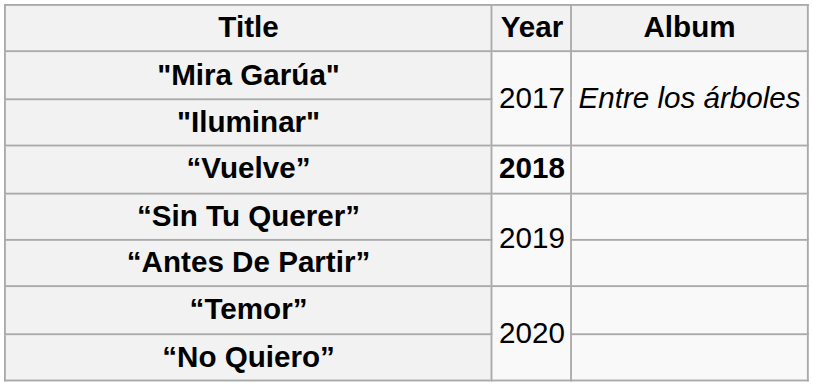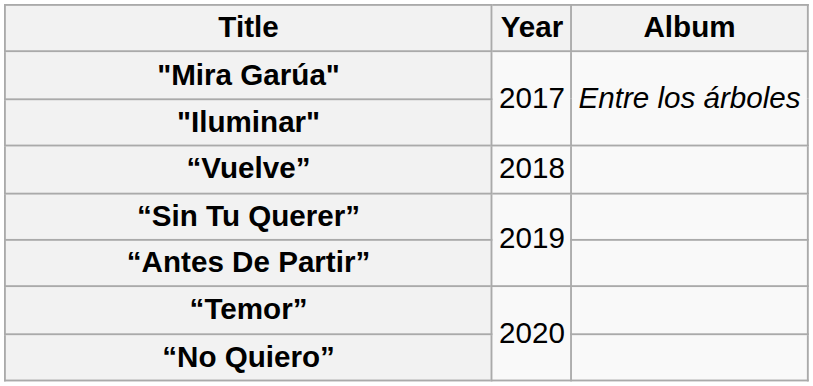(532, 168) bold -> (532, 168) normal
